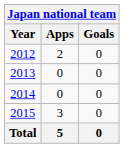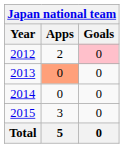(99, 53) no background -> (99, 53) pink background
(60, 73) no background -> (60, 73) lightsalmon background
